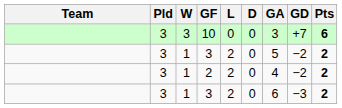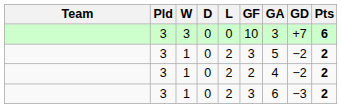columns swapped: (252, 14) <-> (209, 14)
